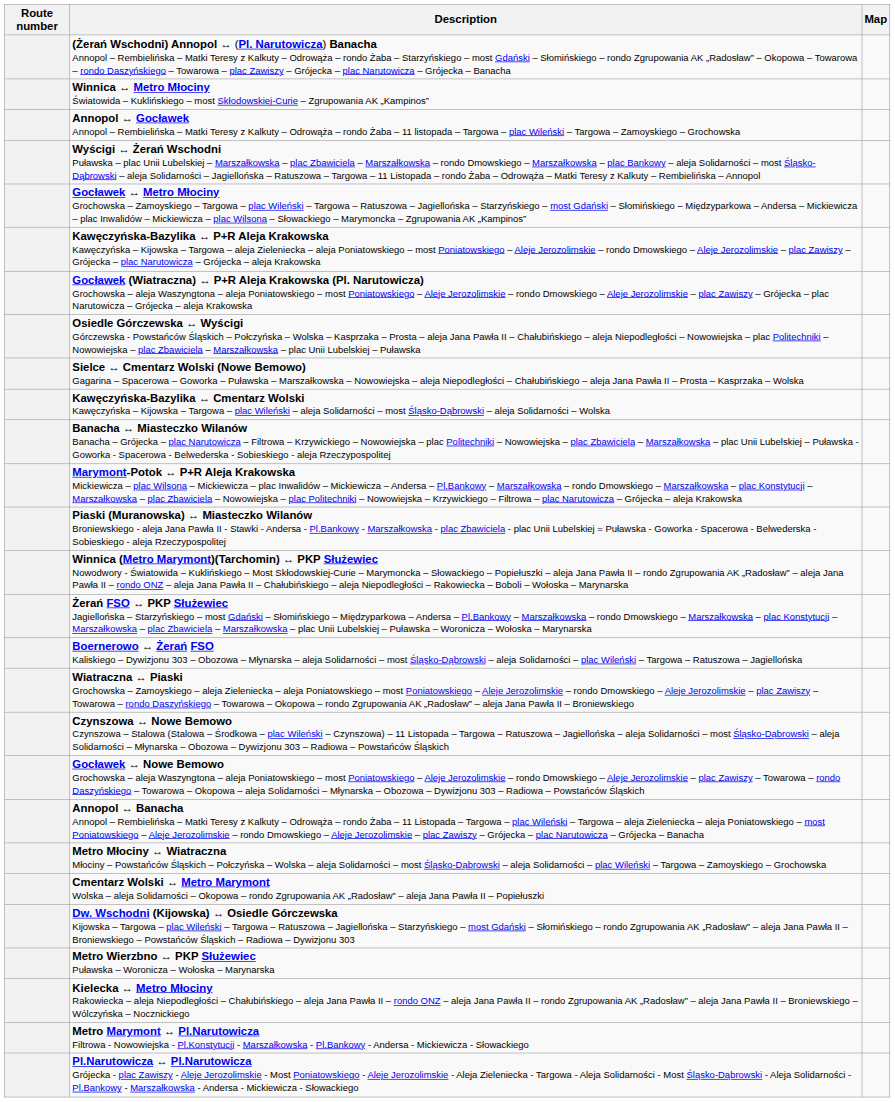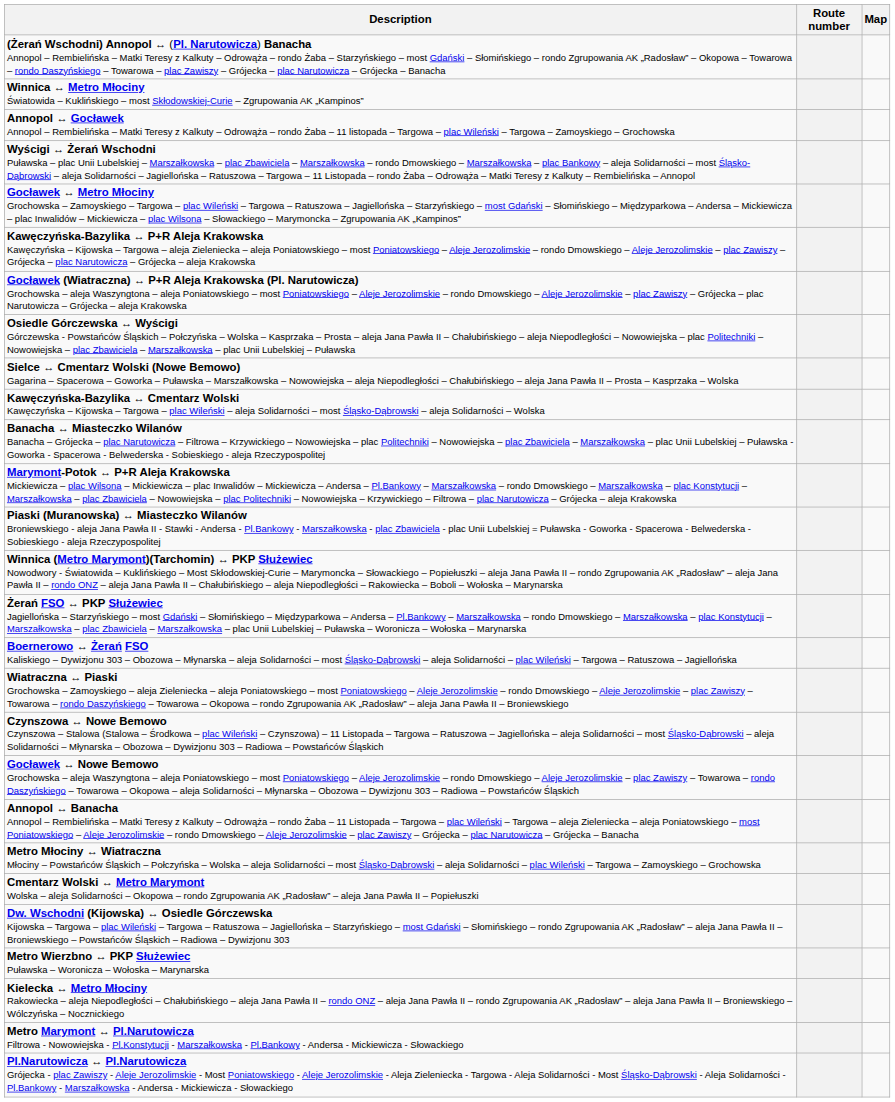columns swapped: (37, 19) <-> (466, 19)
